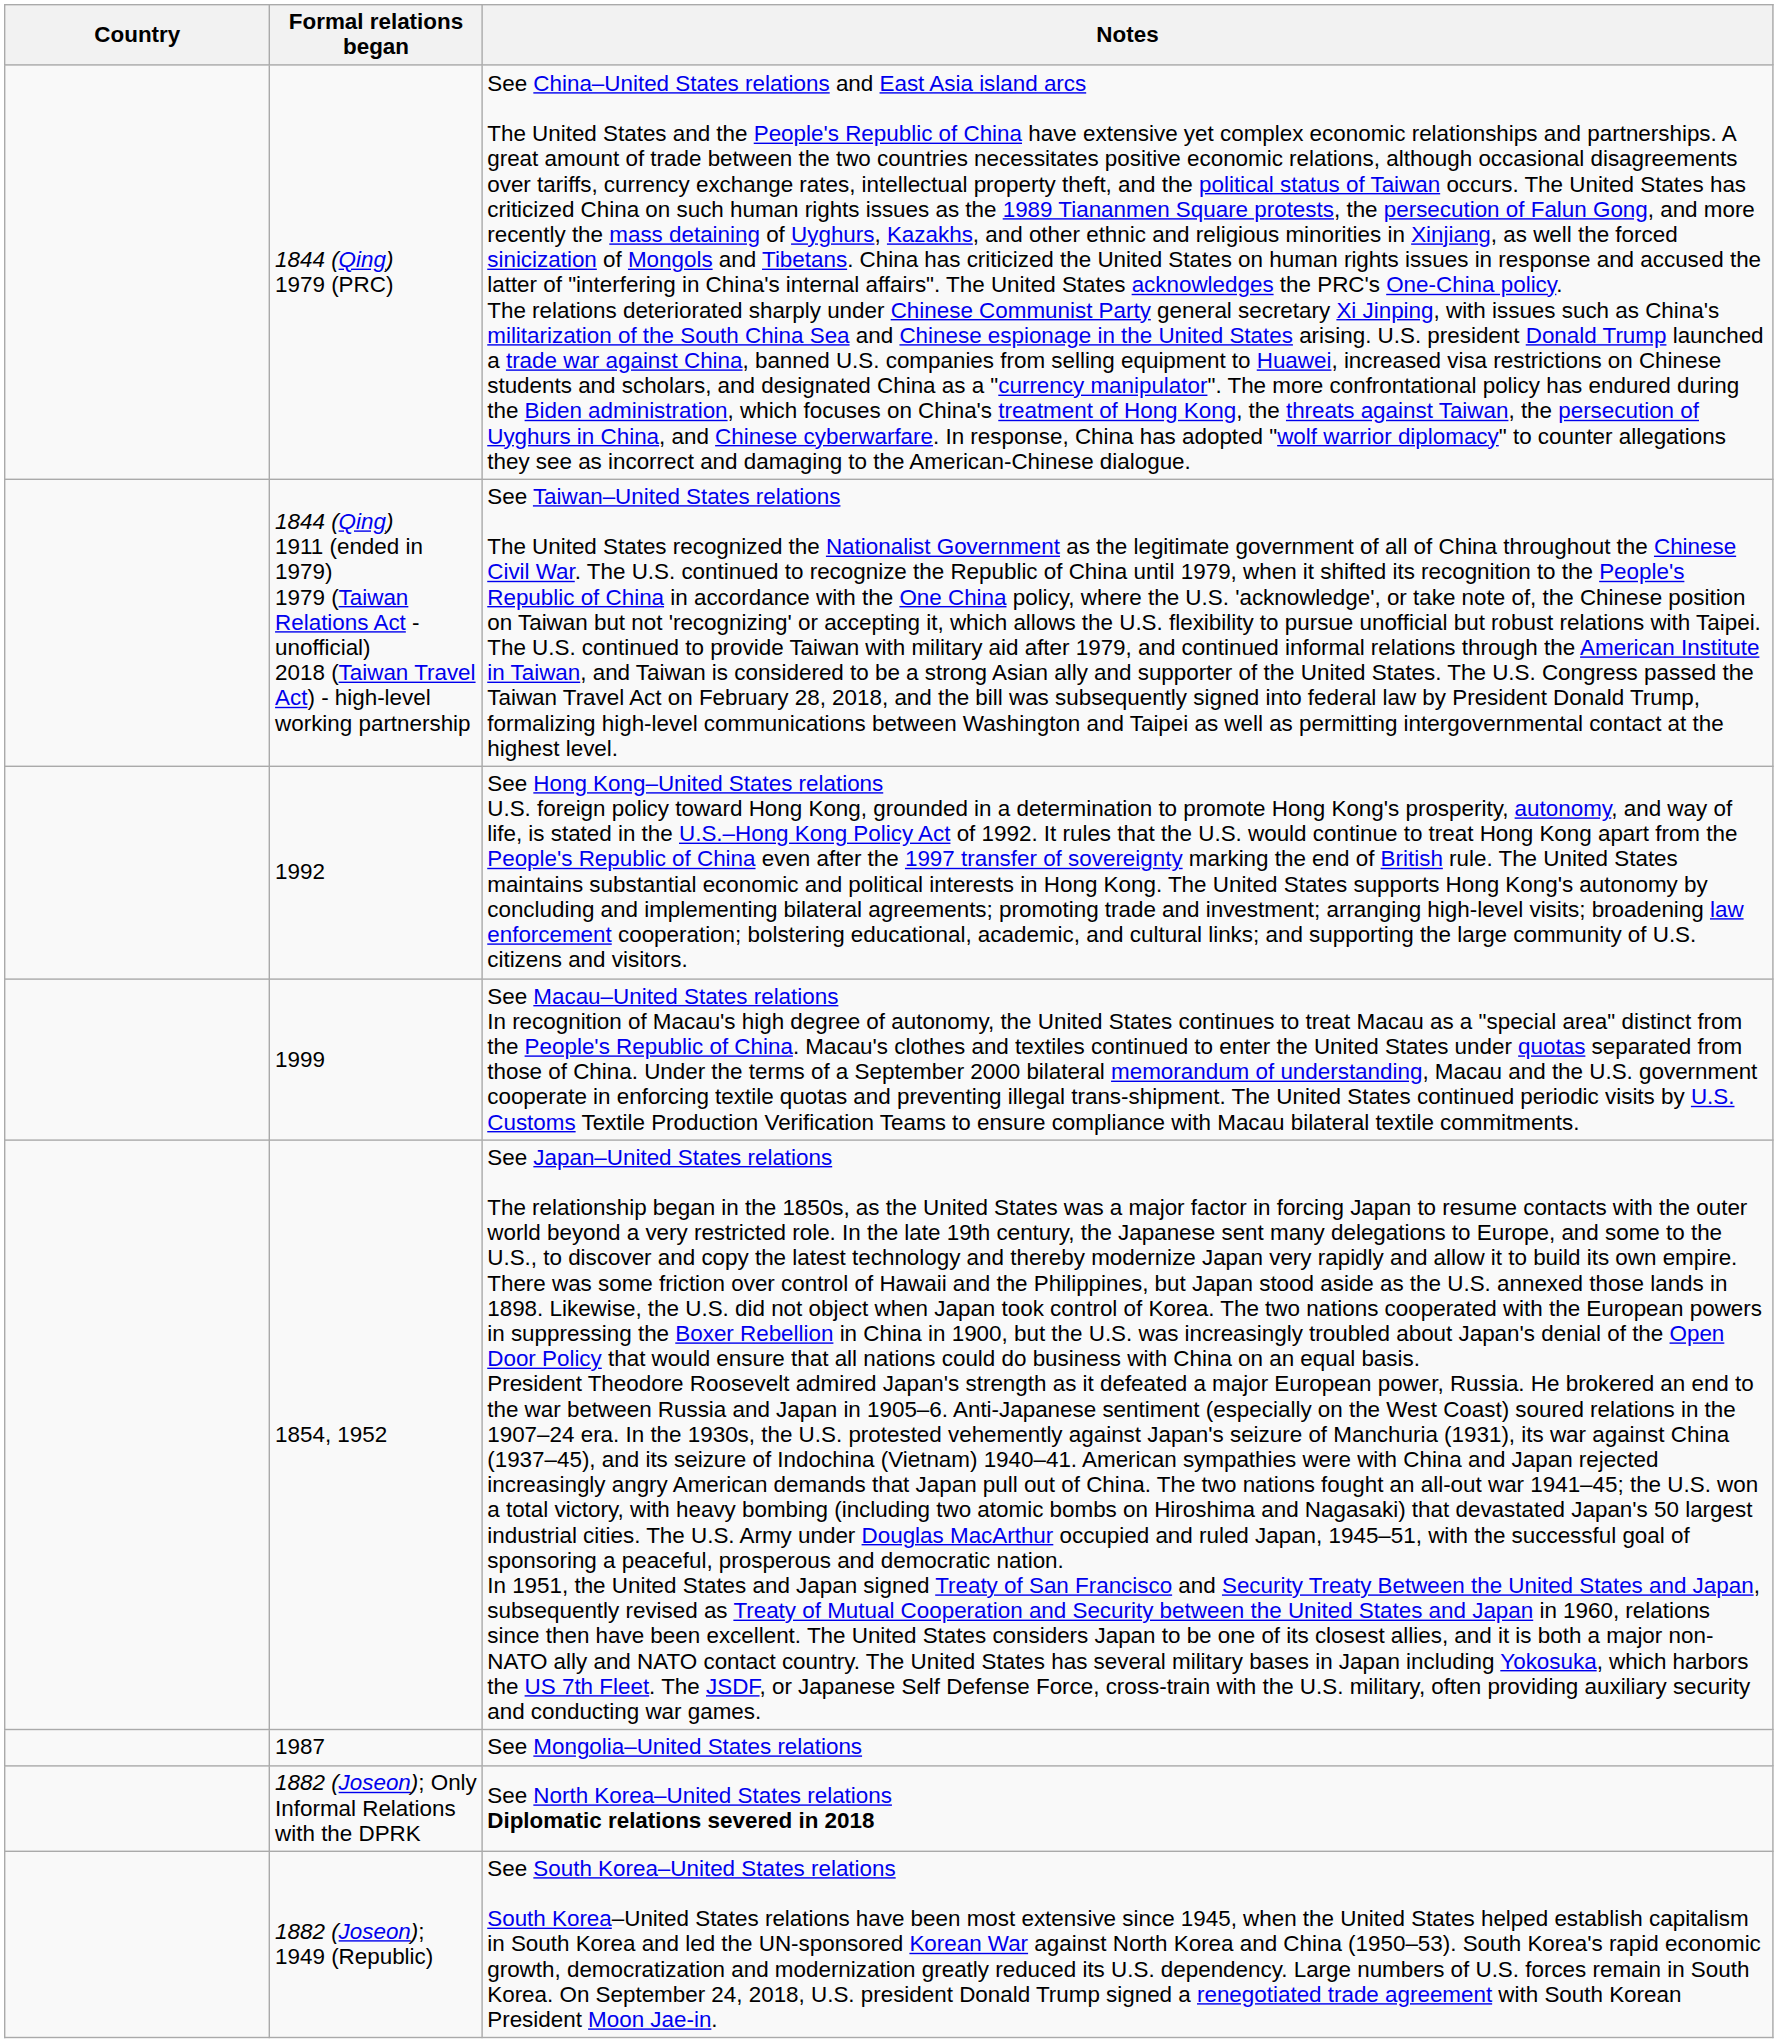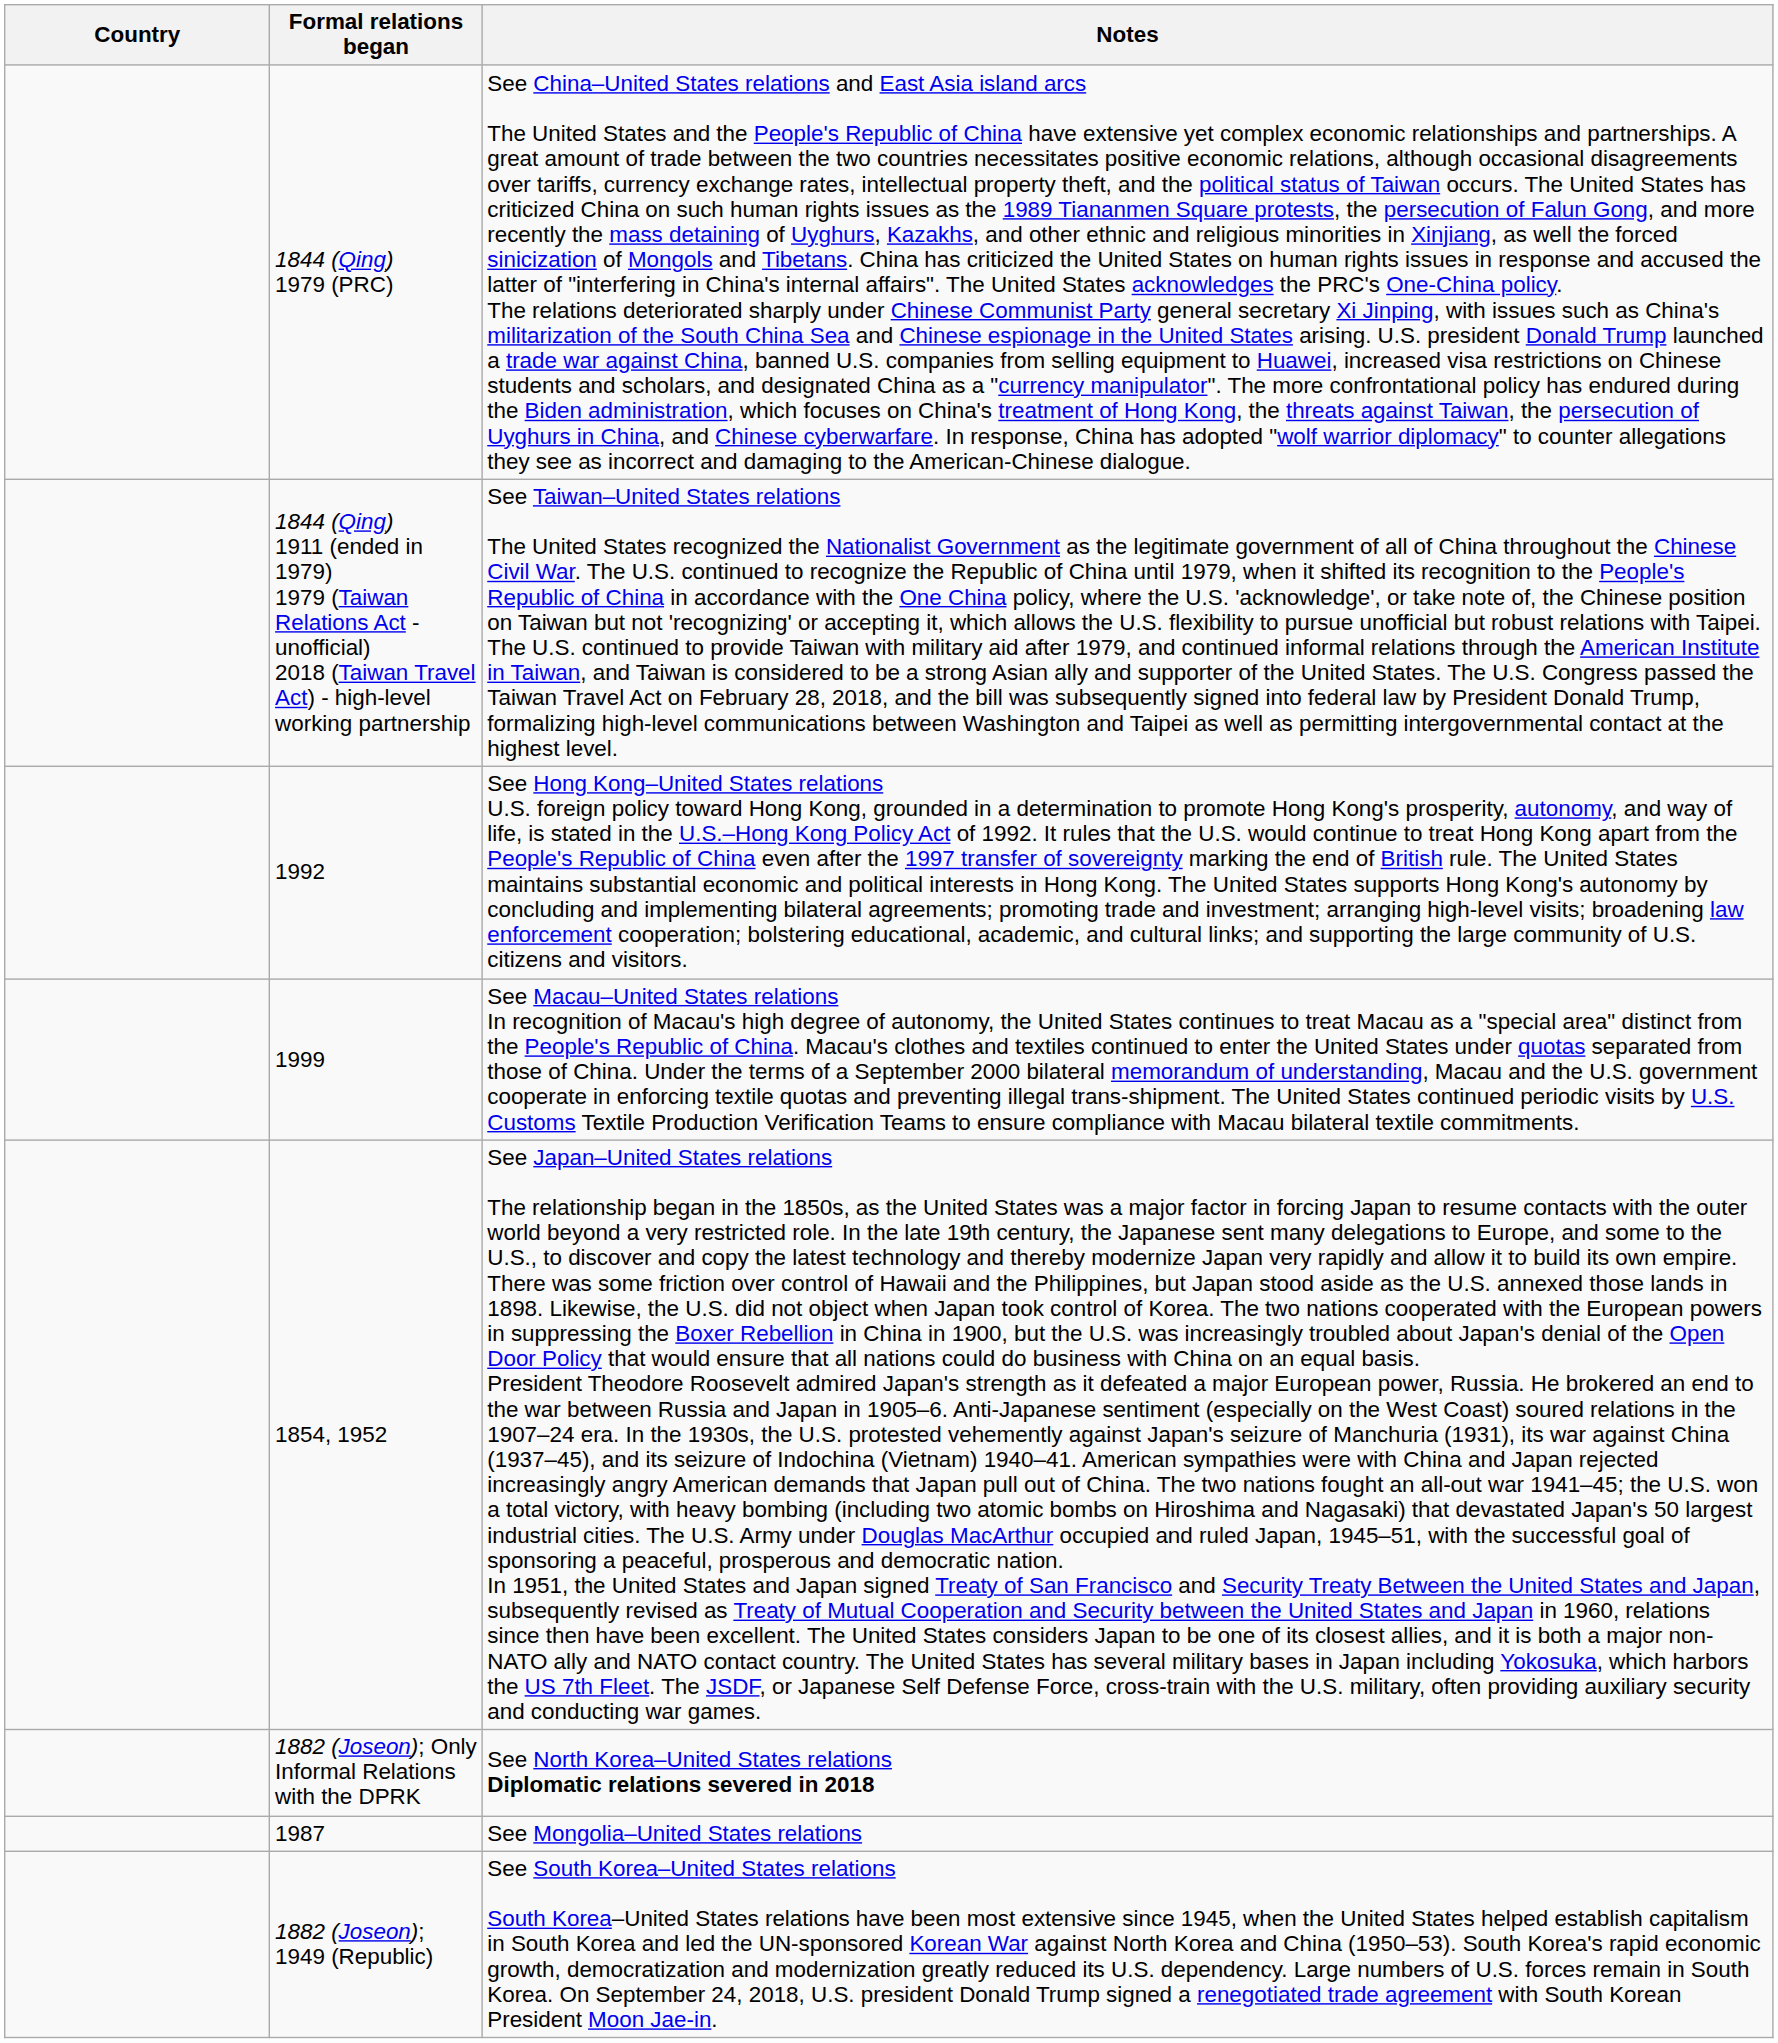rows swapped: (300, 1747) <-> (376, 1808)
